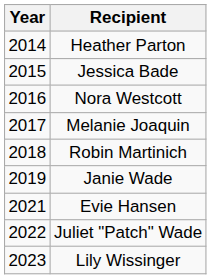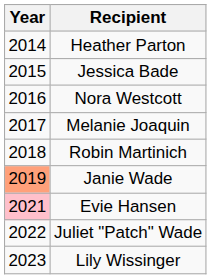(27, 179) no background -> (27, 179) lightsalmon background
(27, 206) no background -> (27, 206) pink background
